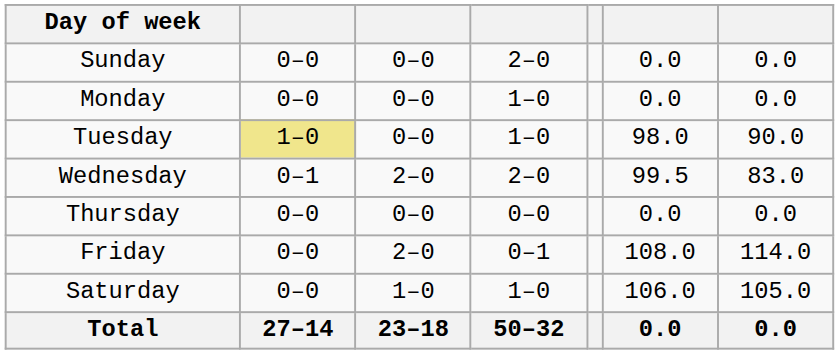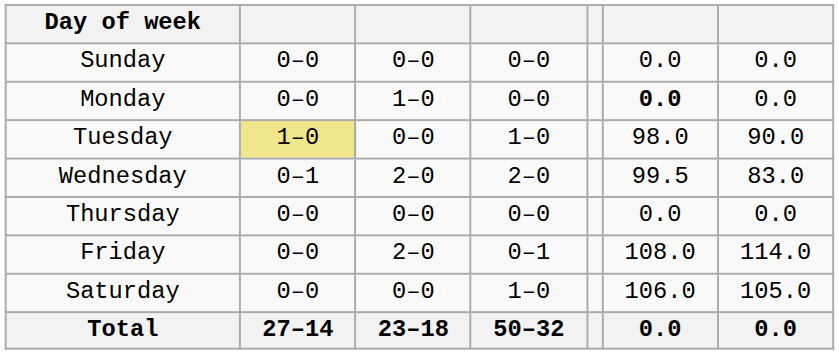(529, 63) 2–0 -> (529, 63) 0–0
(413, 101) 0–0 -> (413, 101) 1–0
(529, 101) 1–0 -> (529, 101) 0–0
(660, 101) normal -> (660, 101) bold
(413, 292) 1–0 -> (413, 292) 0–0
